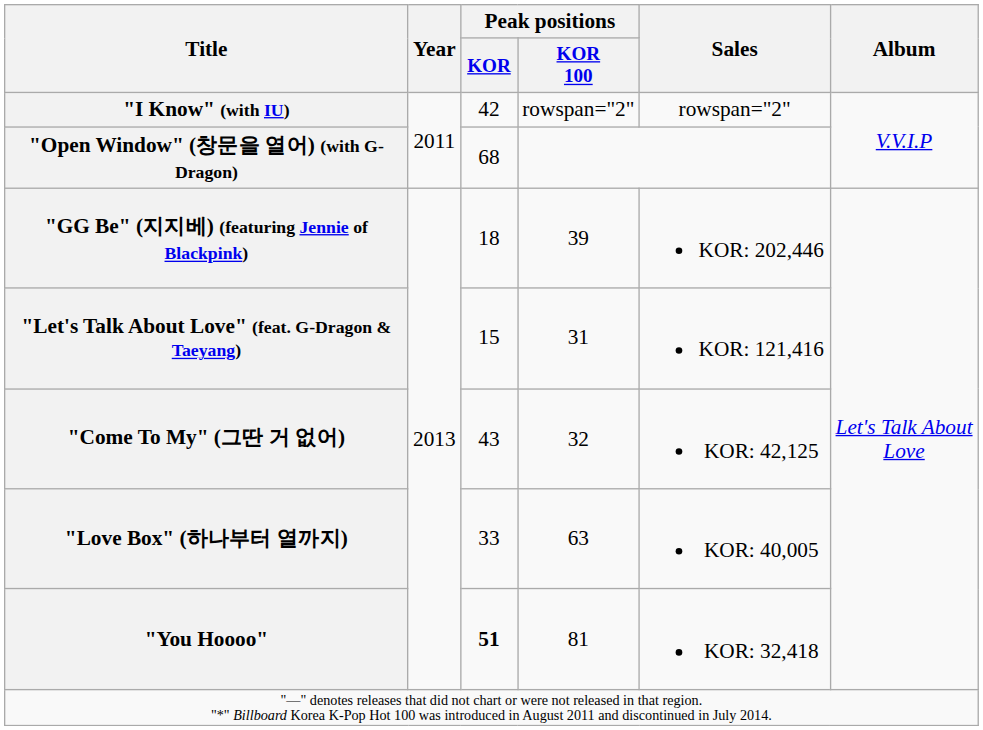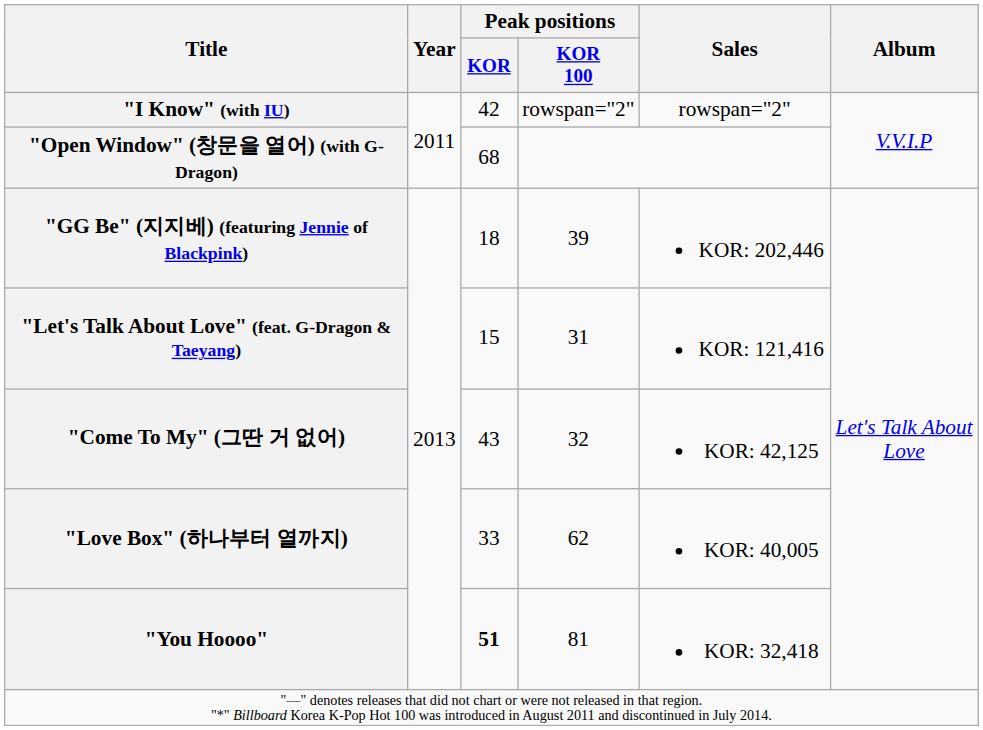(578, 538) 63 -> (578, 538) 62
